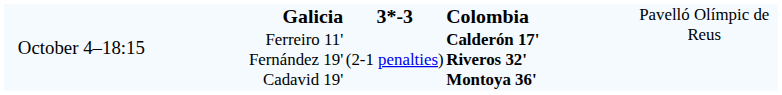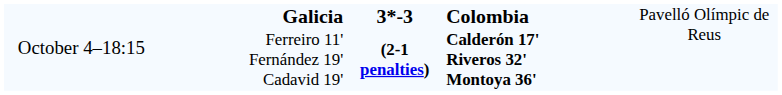(395, 59) normal -> (395, 59) bold
